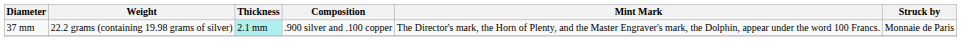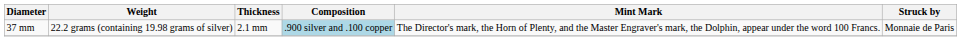(252, 28) paleturquoise background -> (252, 28) no background
(338, 28) no background -> (338, 28) lightblue background
